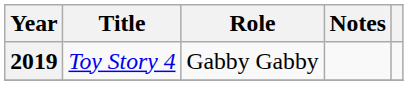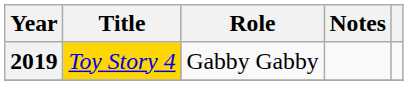(122, 60) no background -> (122, 60) gold background
